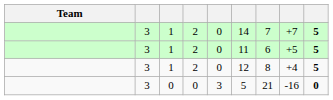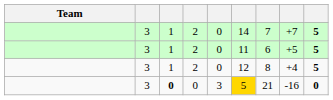(171, 86) normal -> (171, 86) bold
(243, 86) no background -> (243, 86) gold background
